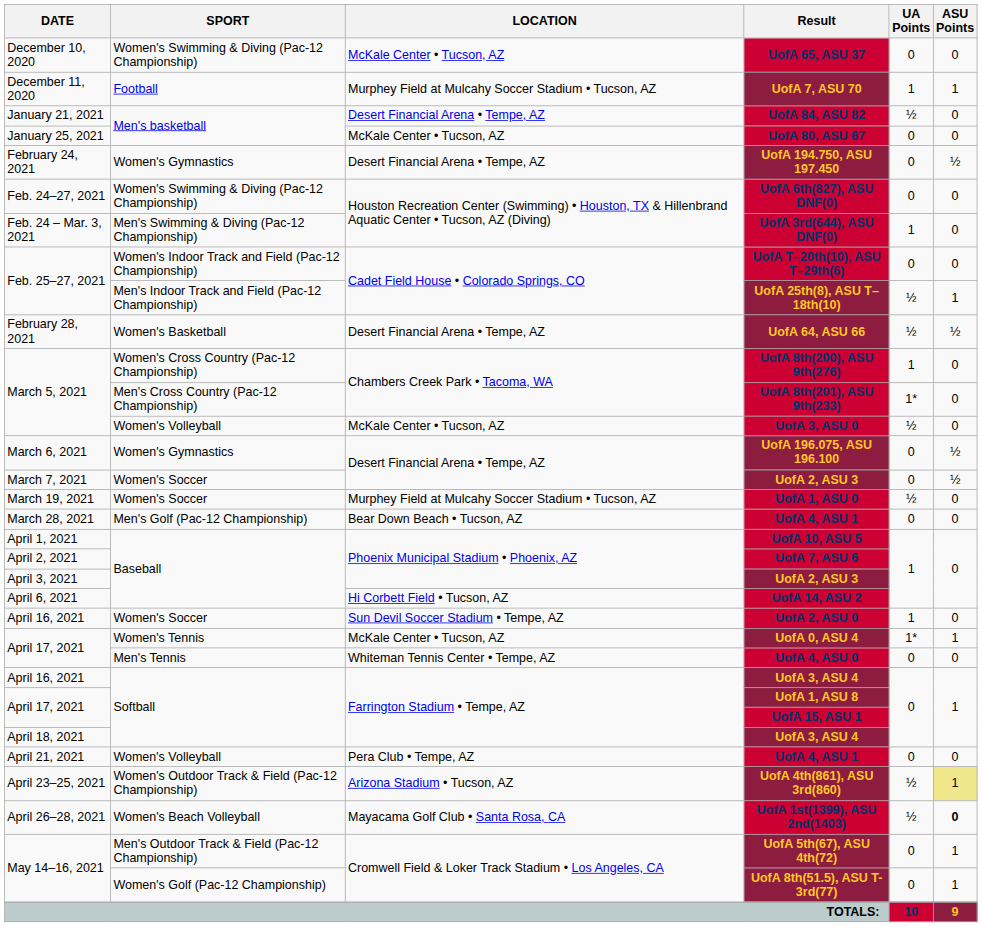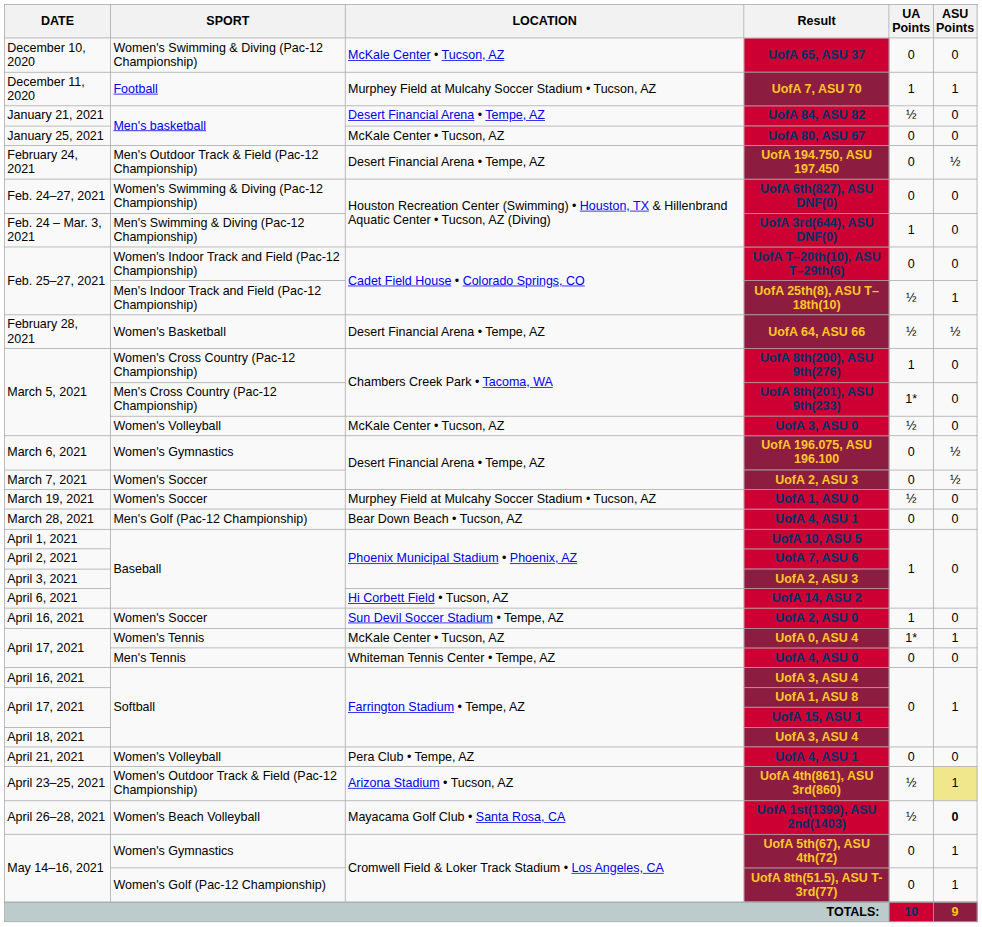(173, 162) Women's Gymnastics -> (216, 162) Men's Outdoor Track & Field (Pac-12 Championship)
(216, 851) Men's Outdoor Track & Field (Pac-12 Championship) -> (173, 851) Women's Gymnastics
